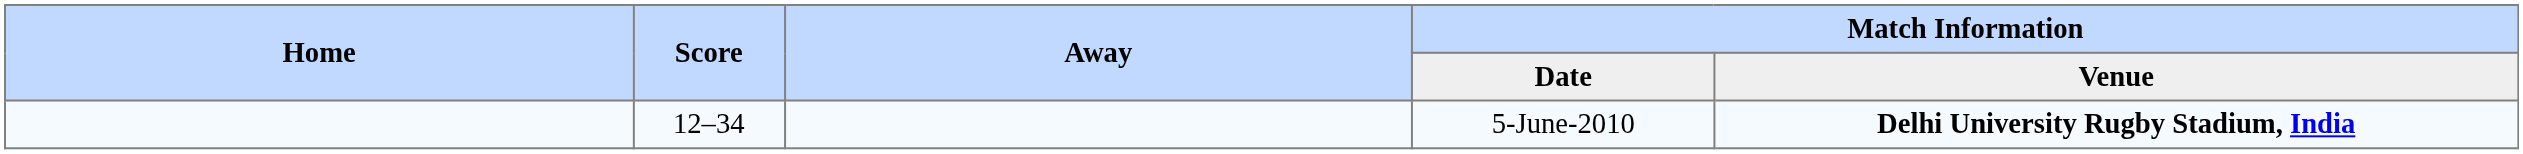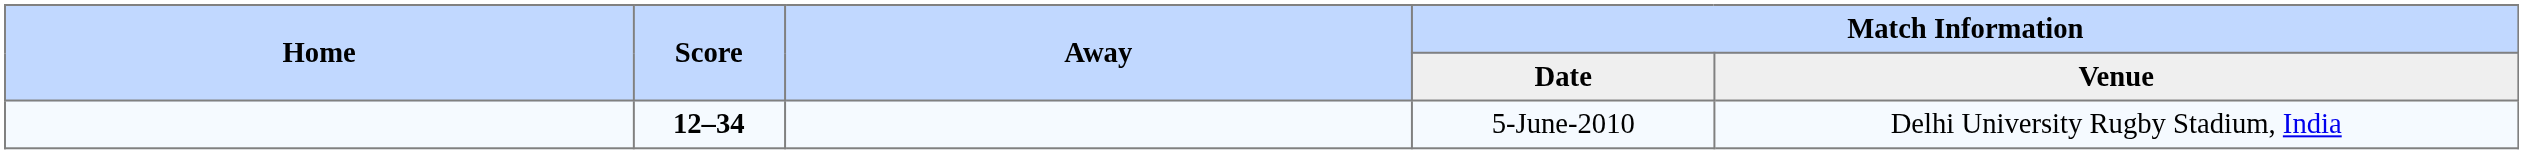(709, 123) normal -> (709, 123) bold
(2116, 123) bold -> (2116, 123) normal
